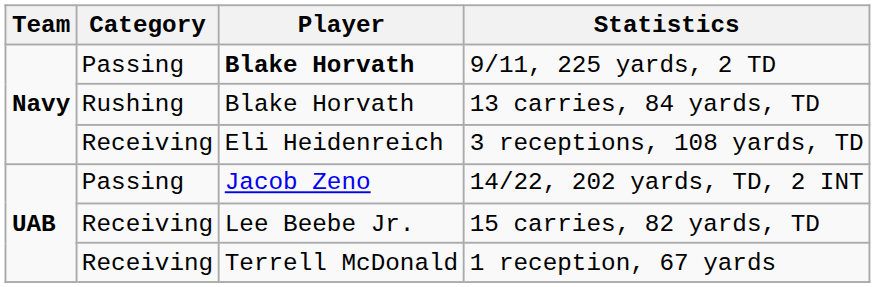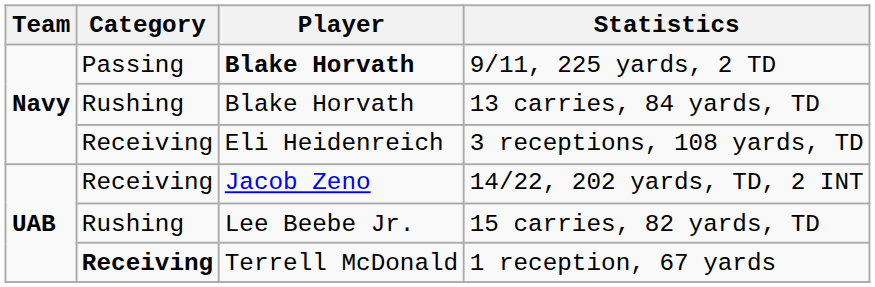(133, 184) Passing -> (148, 184) Receiving
(148, 223) Receiving -> (133, 223) Rushing
(148, 263) normal -> (148, 263) bold
